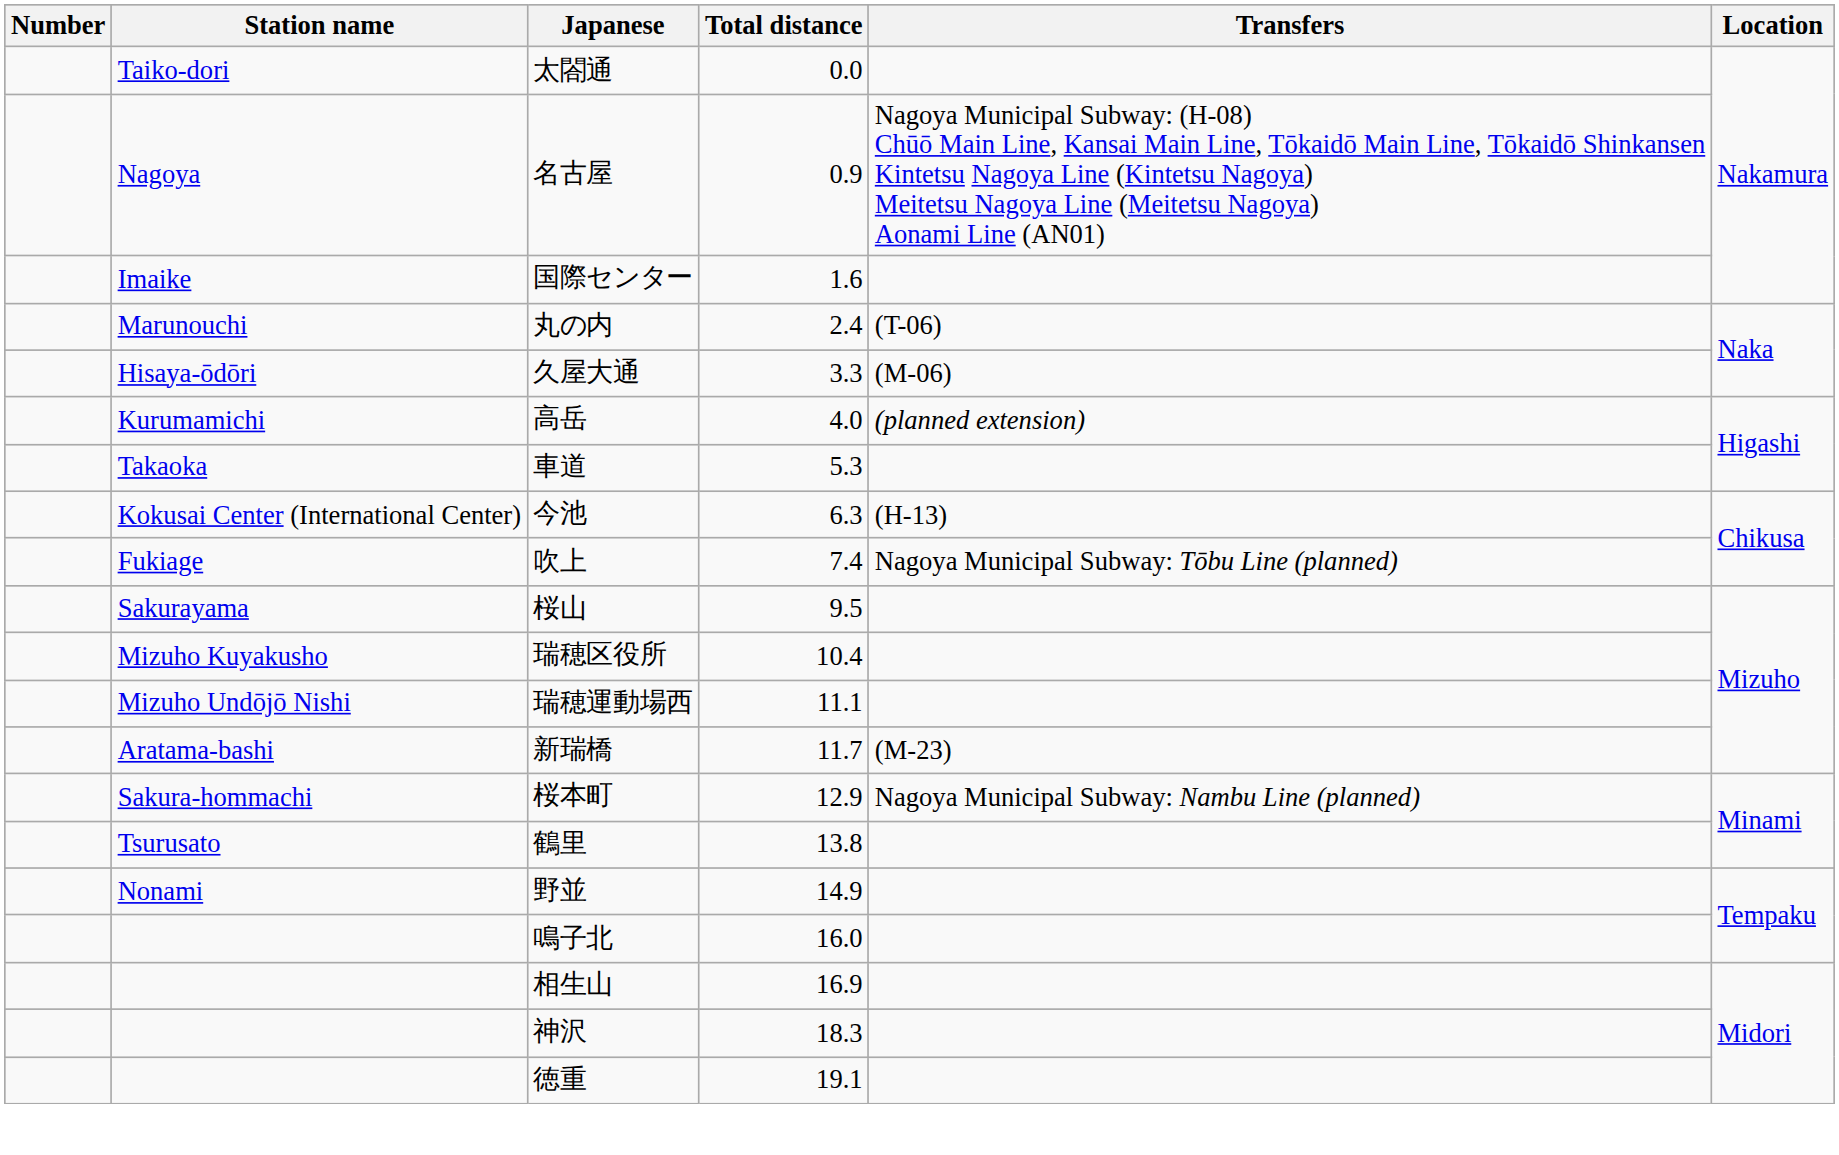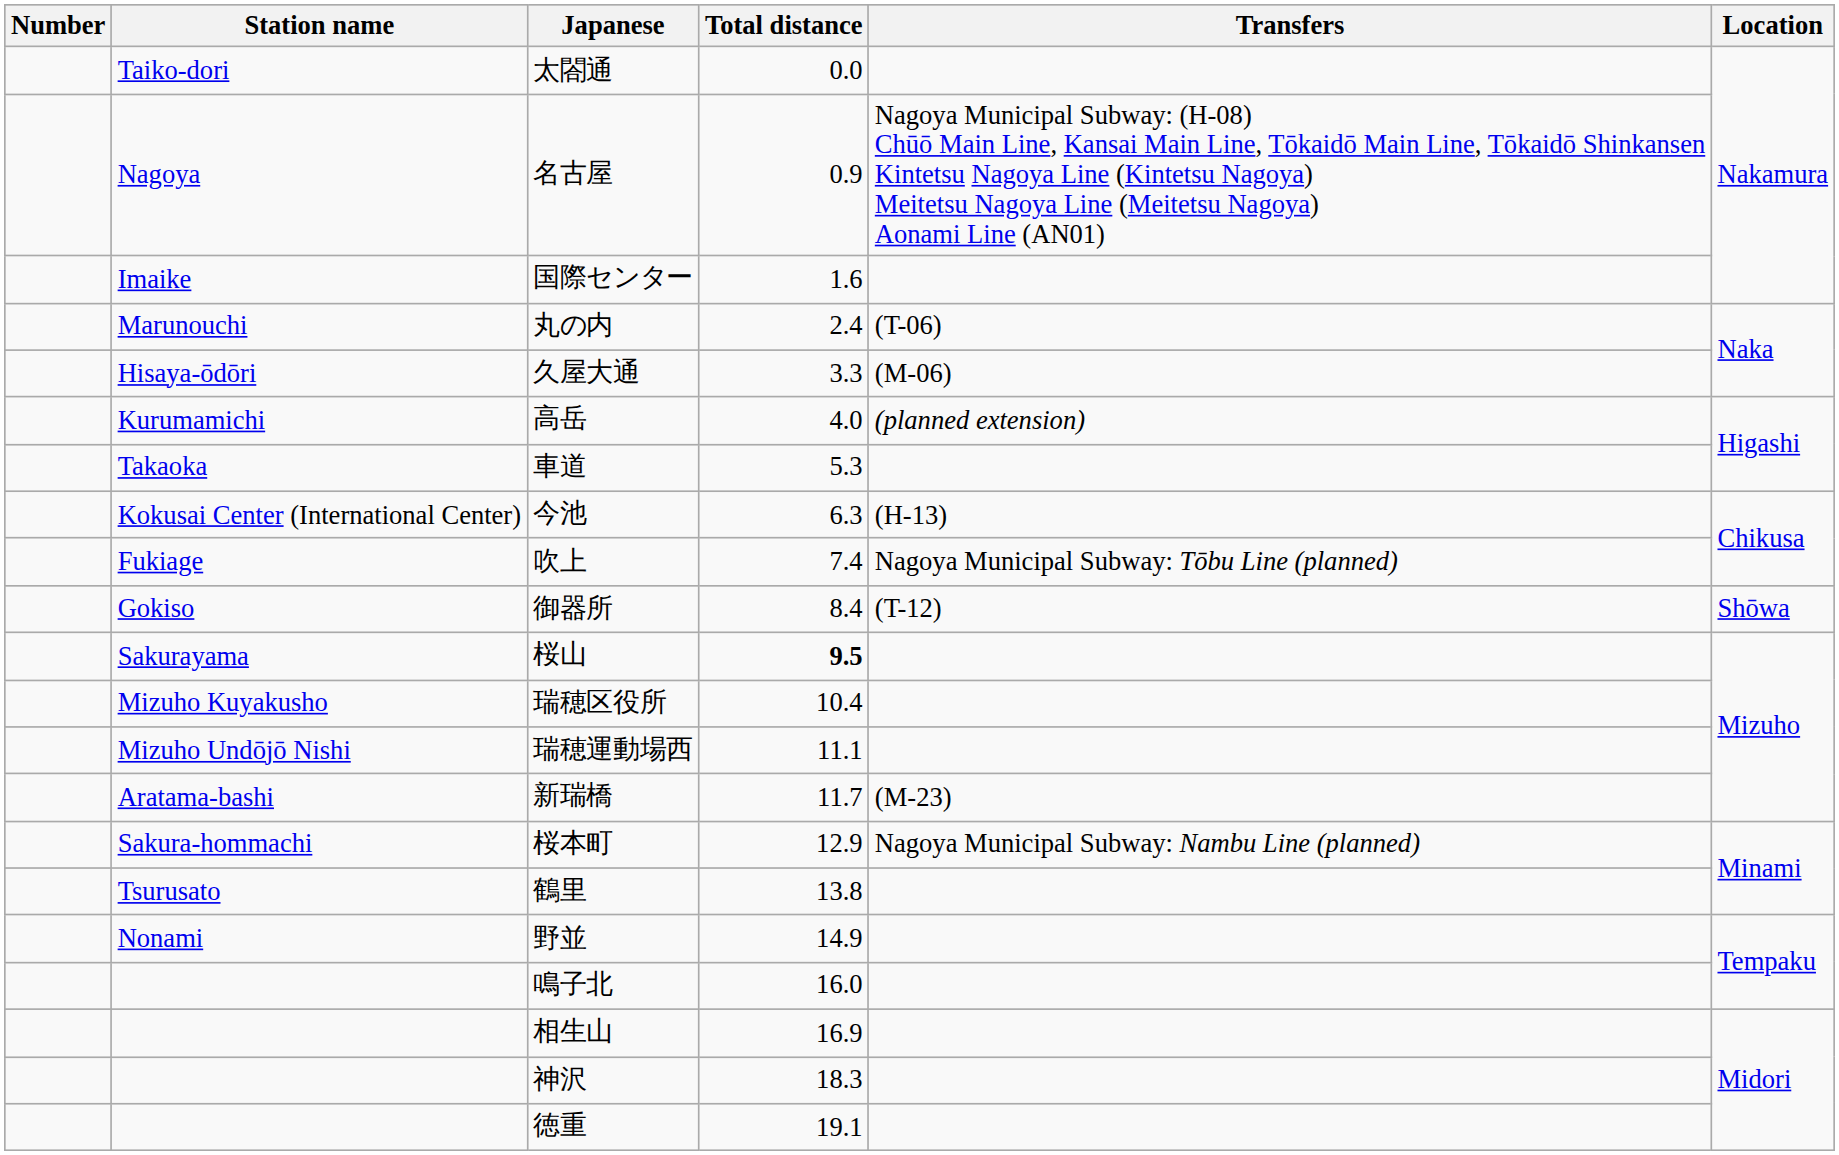+ row: (573, 607)
(846, 608) normal -> (846, 655) bold
